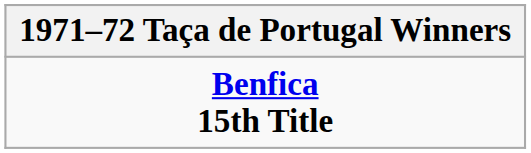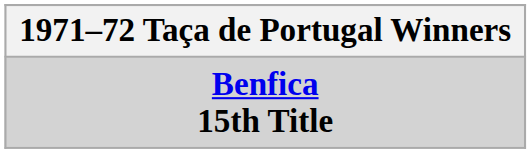(265, 101) no background -> (265, 101) lightgrey background
